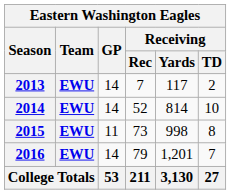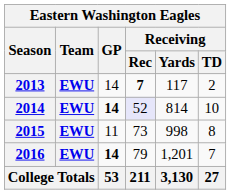(140, 85) normal -> (140, 85) bold
(112, 108) normal -> (112, 108) bold
(140, 108) no background -> (140, 108) lavender background
(112, 154) normal -> (112, 154) bold
